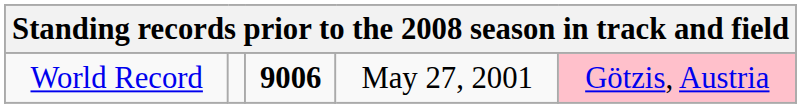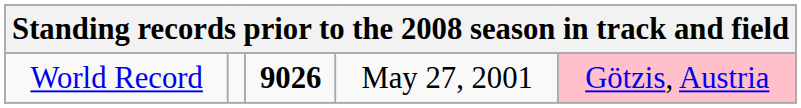(291, 77) 9006 -> (291, 77) 9026
